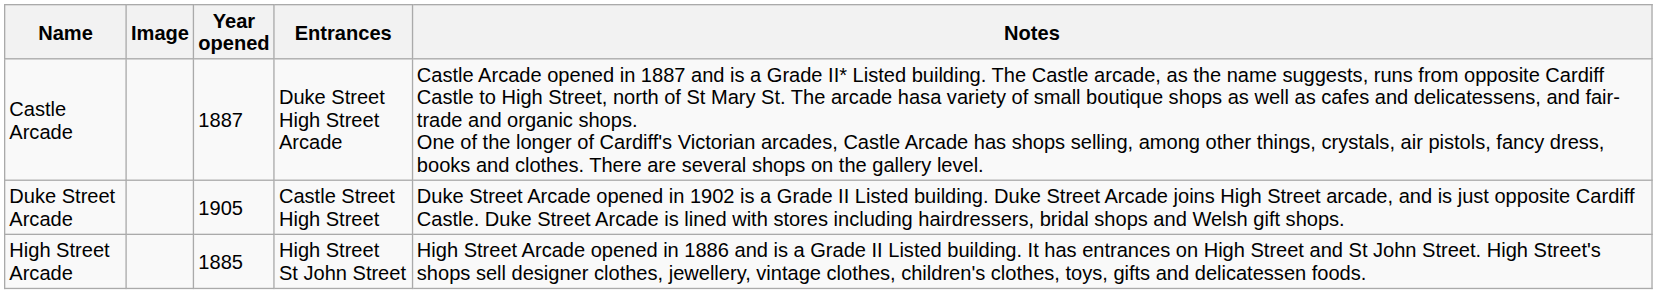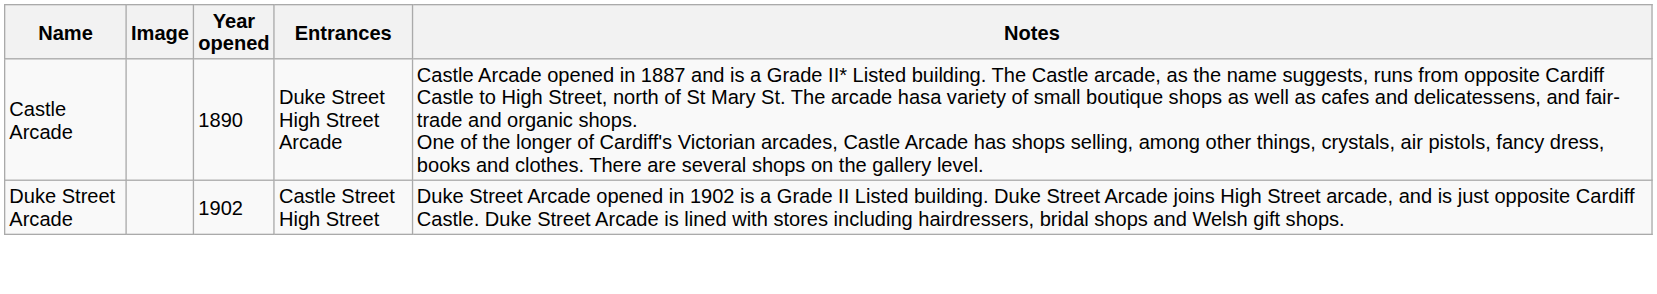(221, 120) 1887 -> (221, 120) 1890
(221, 208) 1905 -> (221, 208) 1902
- row: (59, 262)
